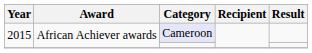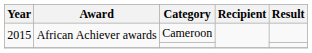(187, 33) lavender background -> (187, 33) no background
